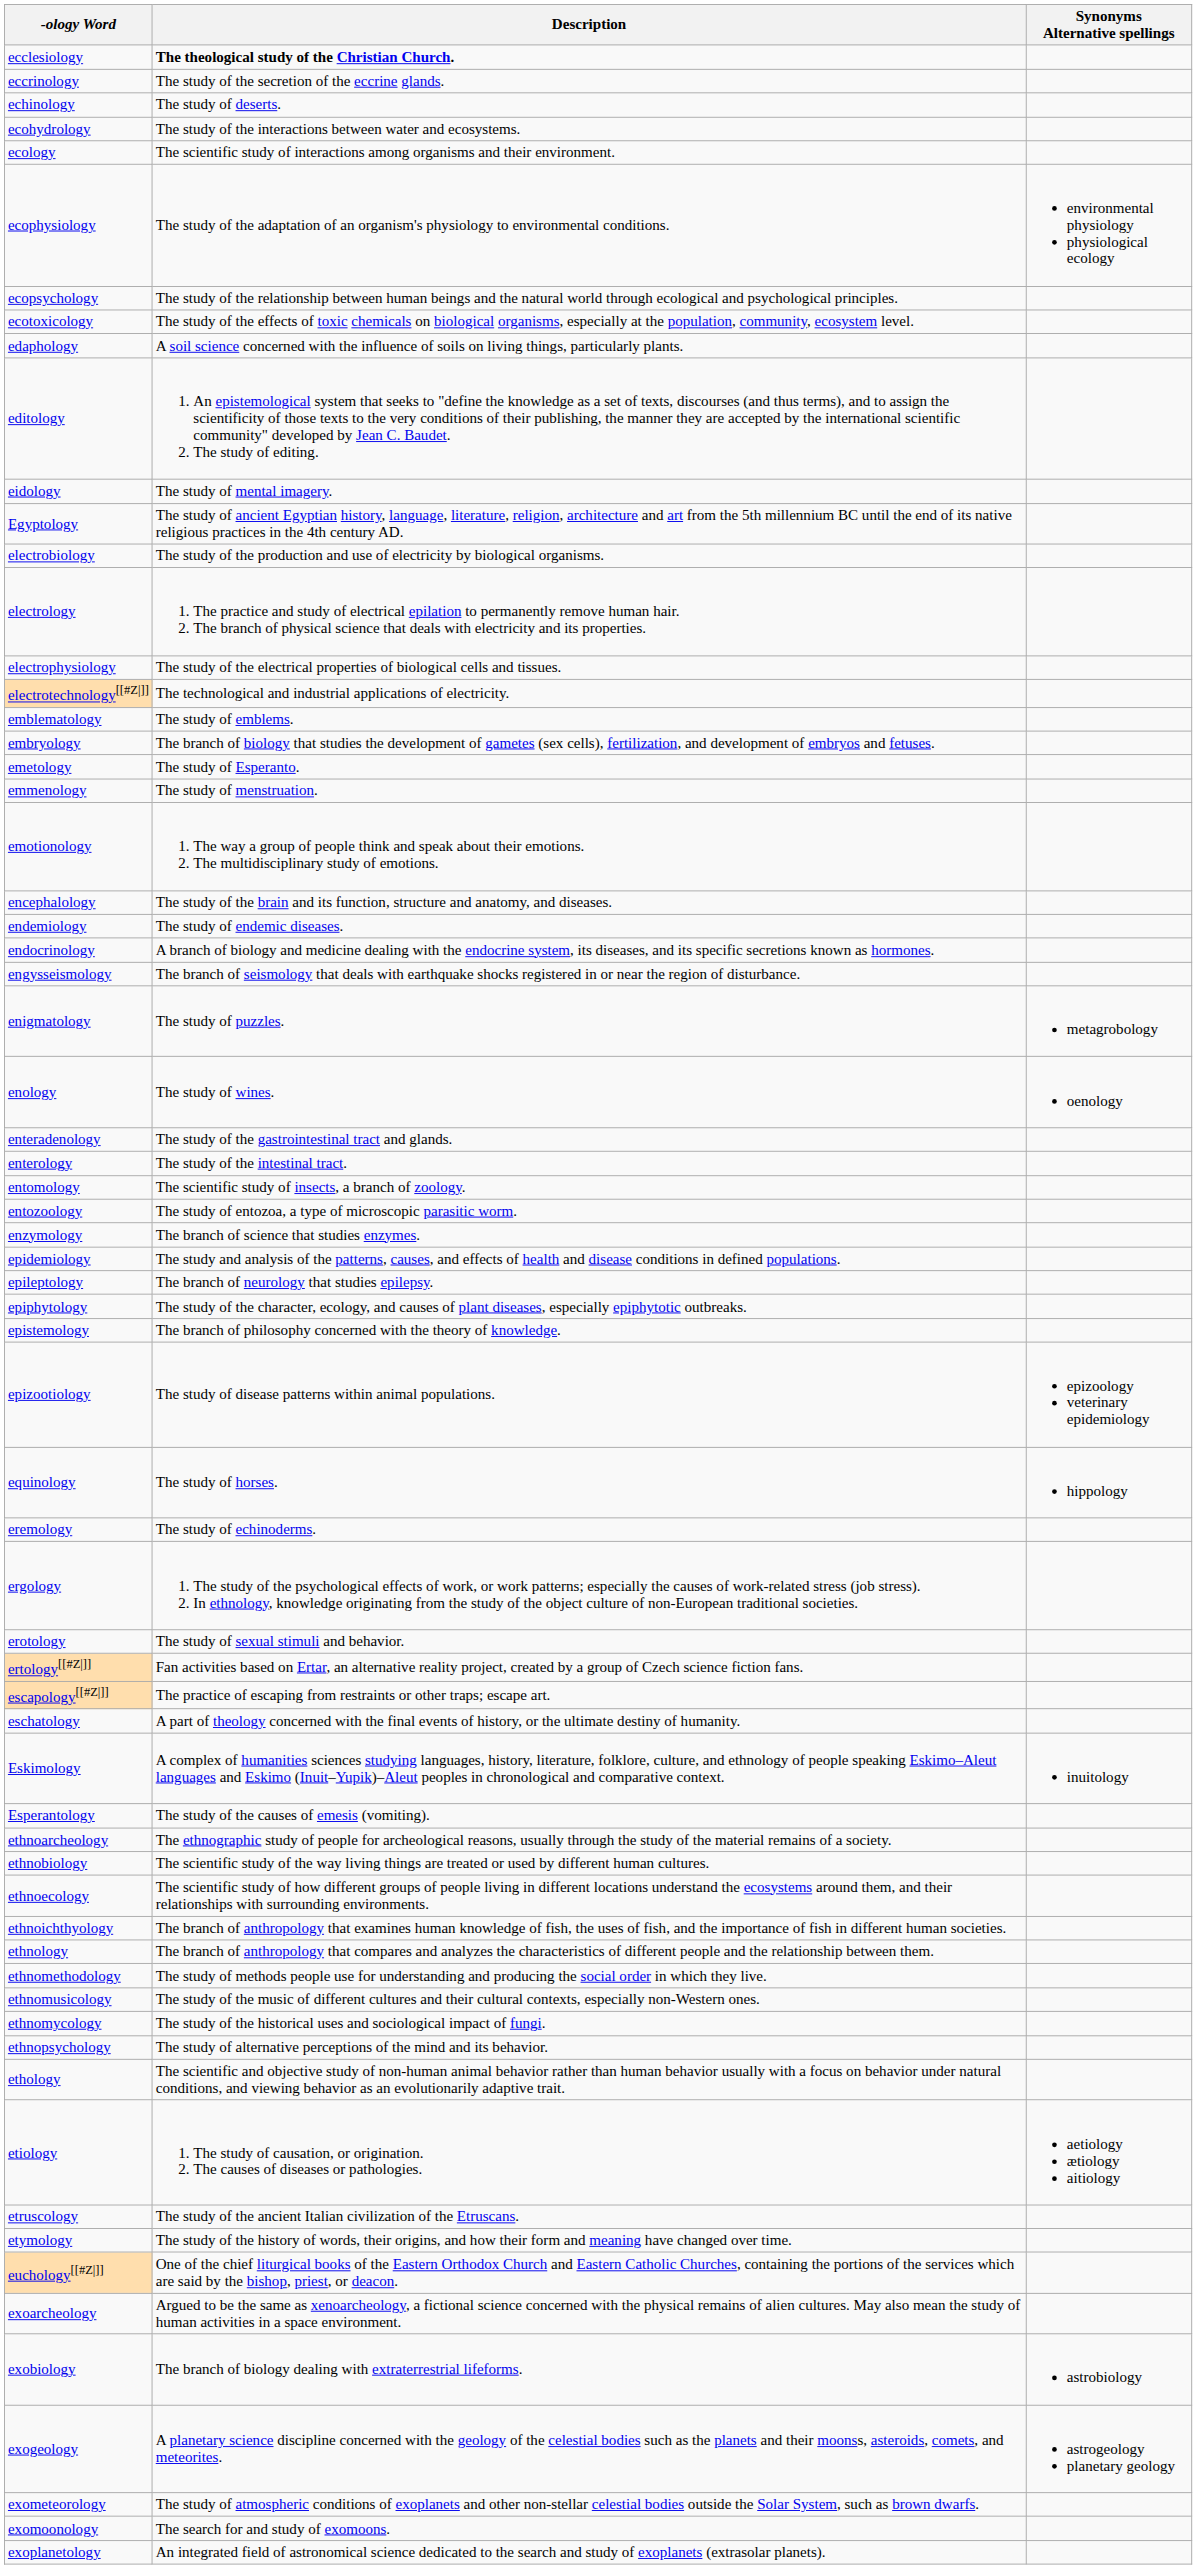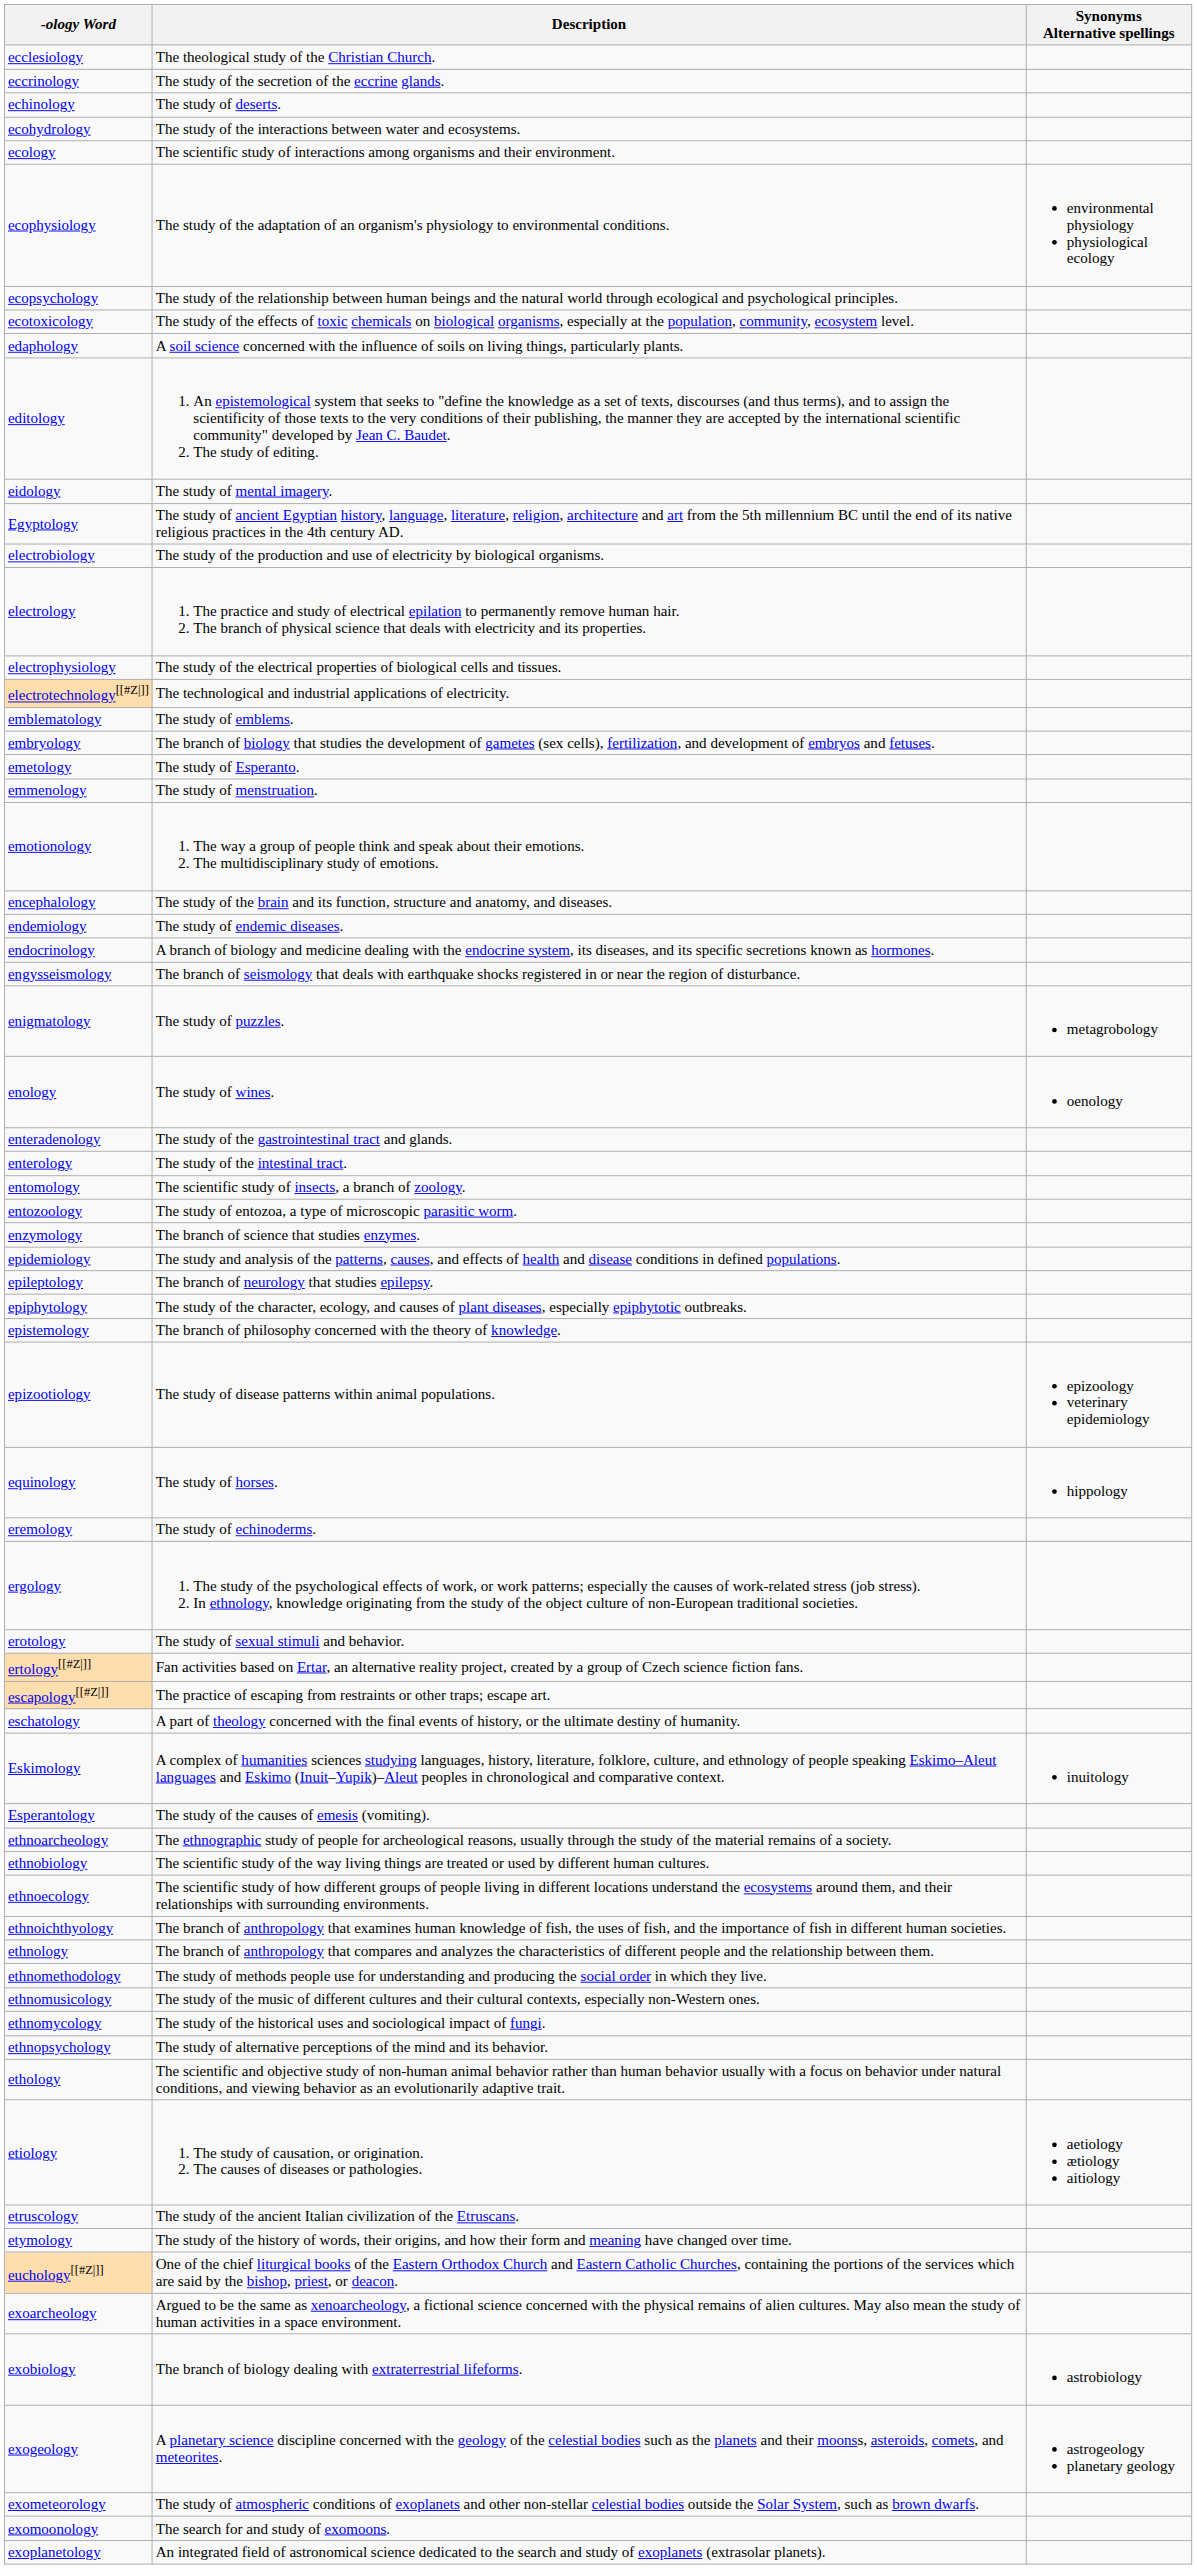(305, 57) bold -> (295, 57) normal
